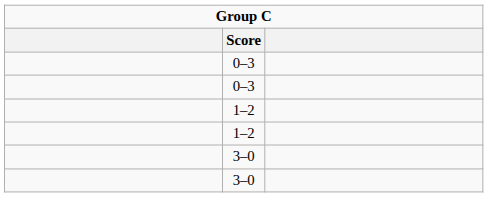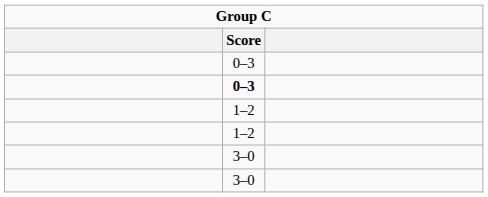(244, 86) normal -> (244, 86) bold
